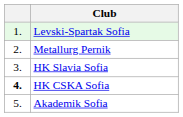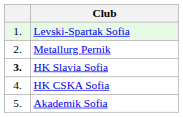(18, 67) normal -> (18, 67) bold
(18, 85) bold -> (18, 85) normal
